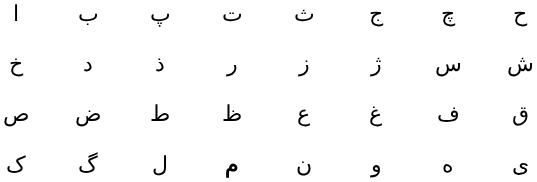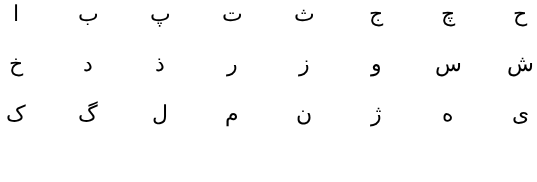(376, 64) ژ -> (376, 64) و
- row: (16, 115)
(232, 165) bold -> (232, 115) normal
(376, 165) و -> (376, 115) ژ
